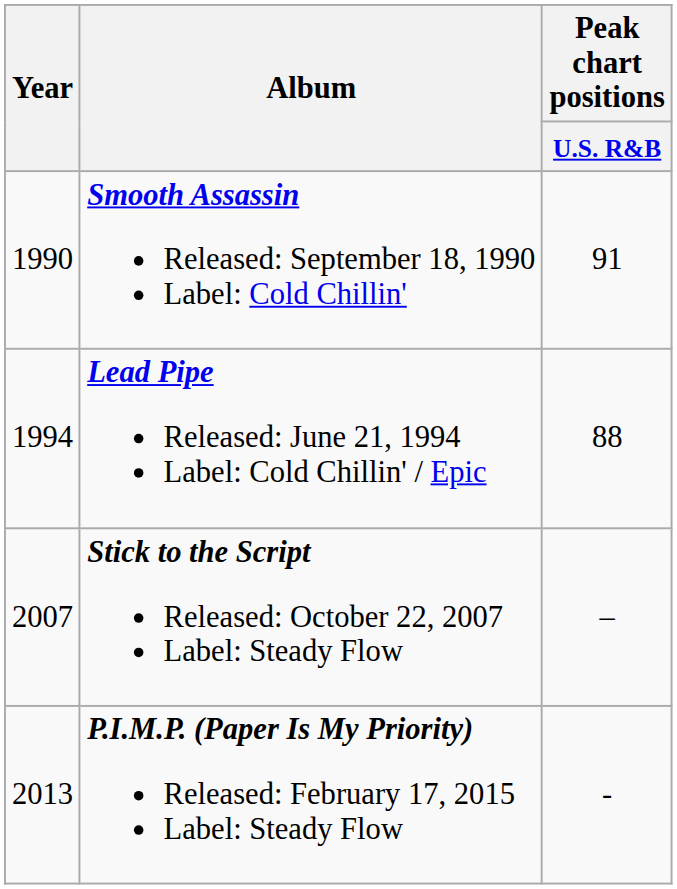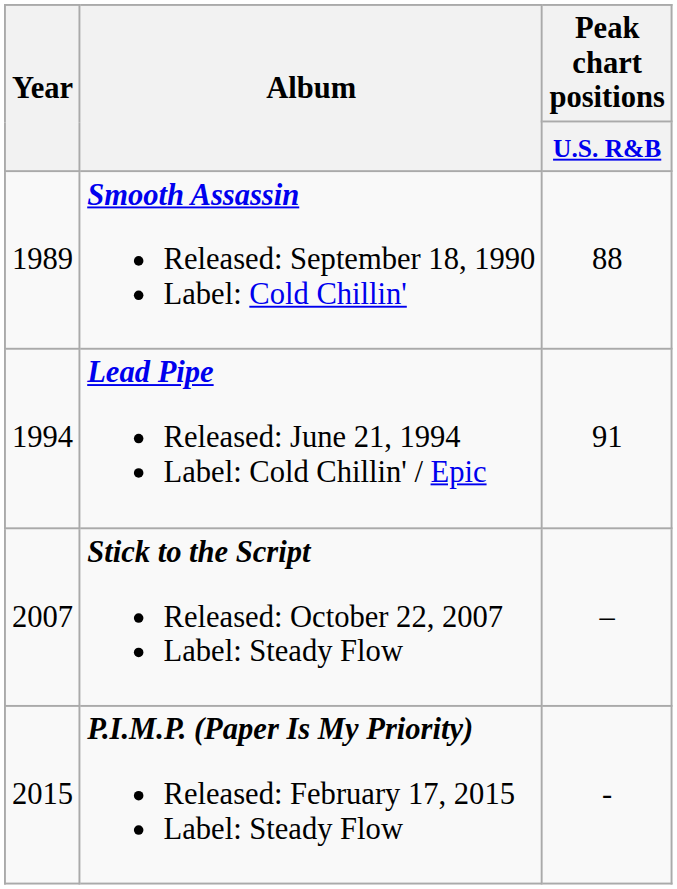(43, 259) 1990 -> (43, 259) 1989
(607, 259) 91 -> (607, 259) 88
(607, 437) 88 -> (607, 437) 91
(43, 794) 2013 -> (43, 794) 2015
